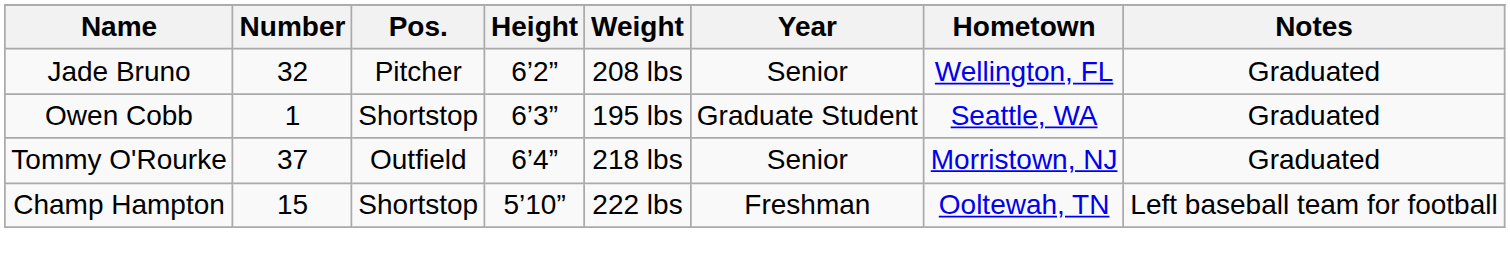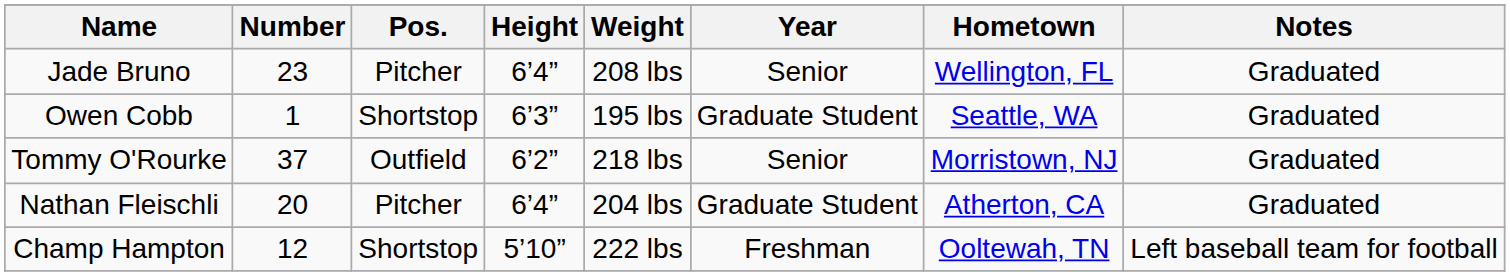(293, 71) 32 -> (293, 71) 23
(535, 71) 6’2” -> (535, 71) 6’4”
(535, 159) 6’4” -> (535, 159) 6’2”
+ row: (119, 204)
(293, 204) 15 -> (293, 248) 12
